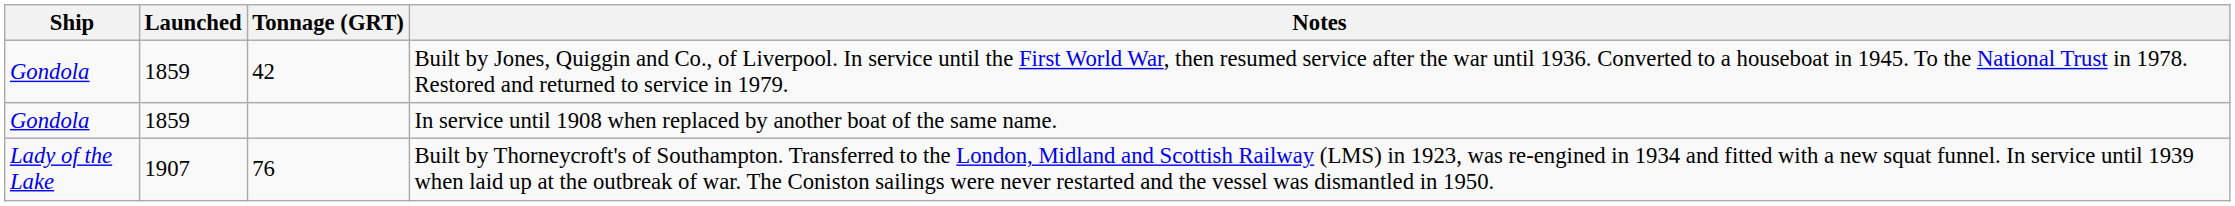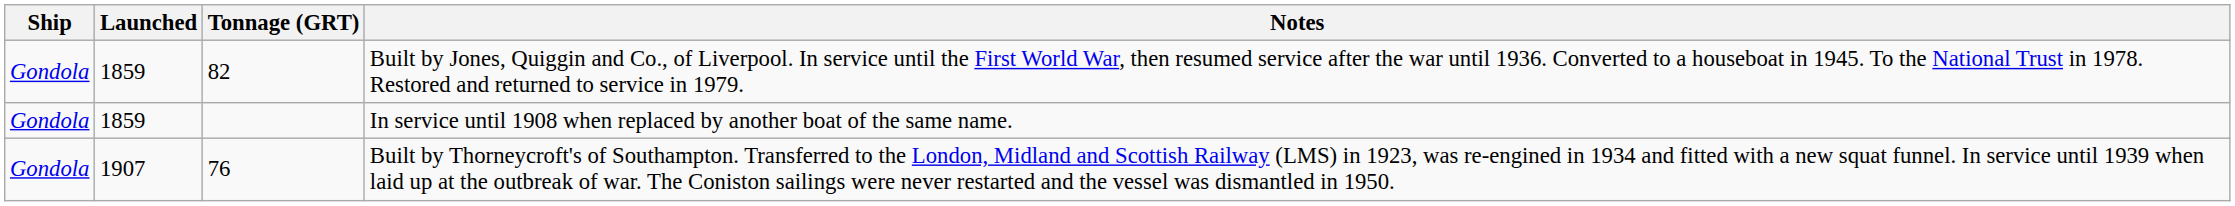(264, 71) 42 -> (219, 71) 82
(61, 168) Lady of the Lake -> (50, 168) Gondola
